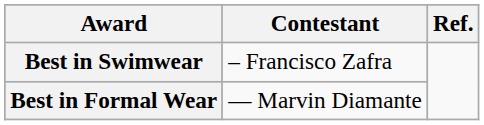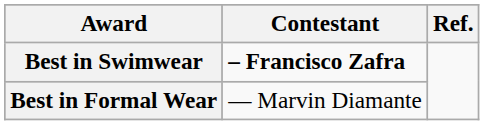(310, 61) normal -> (317, 61) bold
